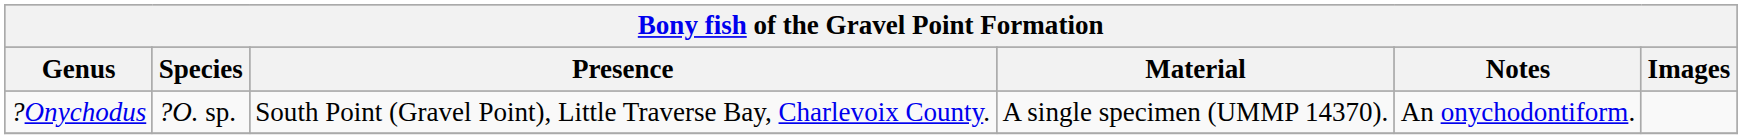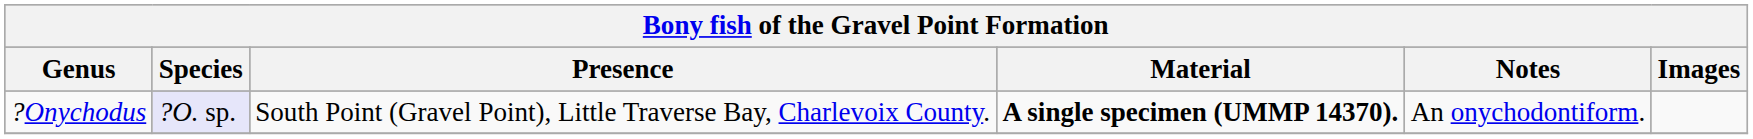(197, 111) no background -> (197, 111) lavender background
(1195, 111) normal -> (1200, 111) bold
